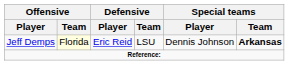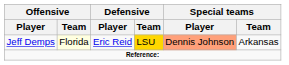(146, 42) no background -> (146, 42) gold background
(200, 42) no background -> (200, 42) lightsalmon background
(260, 42) bold -> (259, 42) normal
